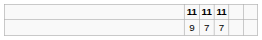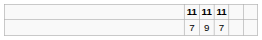(192, 27) 9 -> (192, 27) 7
(207, 27) 7 -> (207, 27) 9
